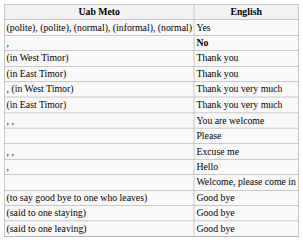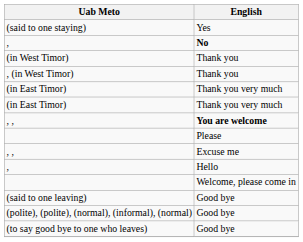(99, 27) (polite), (polite), (normal), (informal), (normal) -> (46, 27) (said to one staying)
(36, 74) (in East Timor) -> (40, 74) , (in West Timor)
(40, 89) , (in West Timor) -> (36, 89) (in East Timor)
(230, 120) normal -> (232, 120) bold
(77, 197) (to say good bye to one who leaves) -> (47, 197) (said to one leaving)
(46, 213) (said to one staying) -> (99, 213) (polite), (polite), (normal), (informal), (normal)
(47, 228) (said to one leaving) -> (77, 228) (to say good bye to one who leaves)
